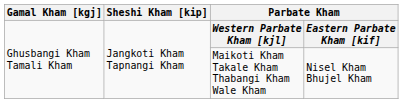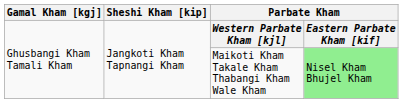(339, 73) no background -> (339, 73) lightgreen background
